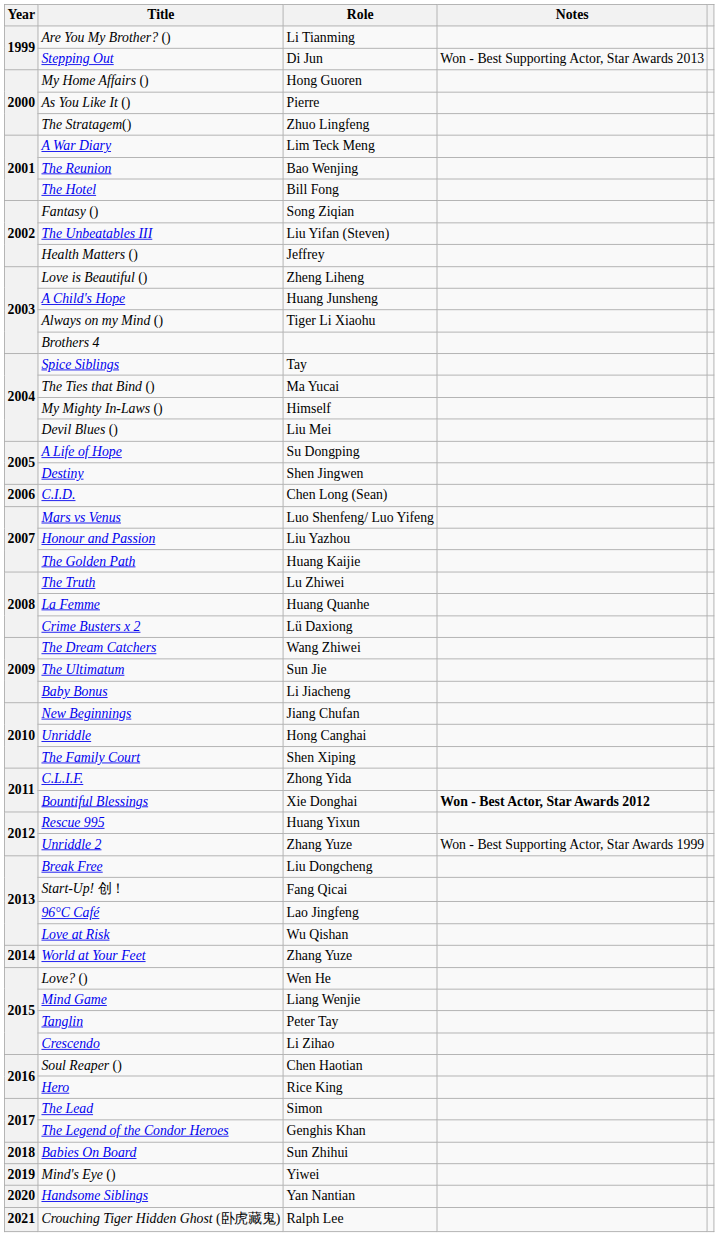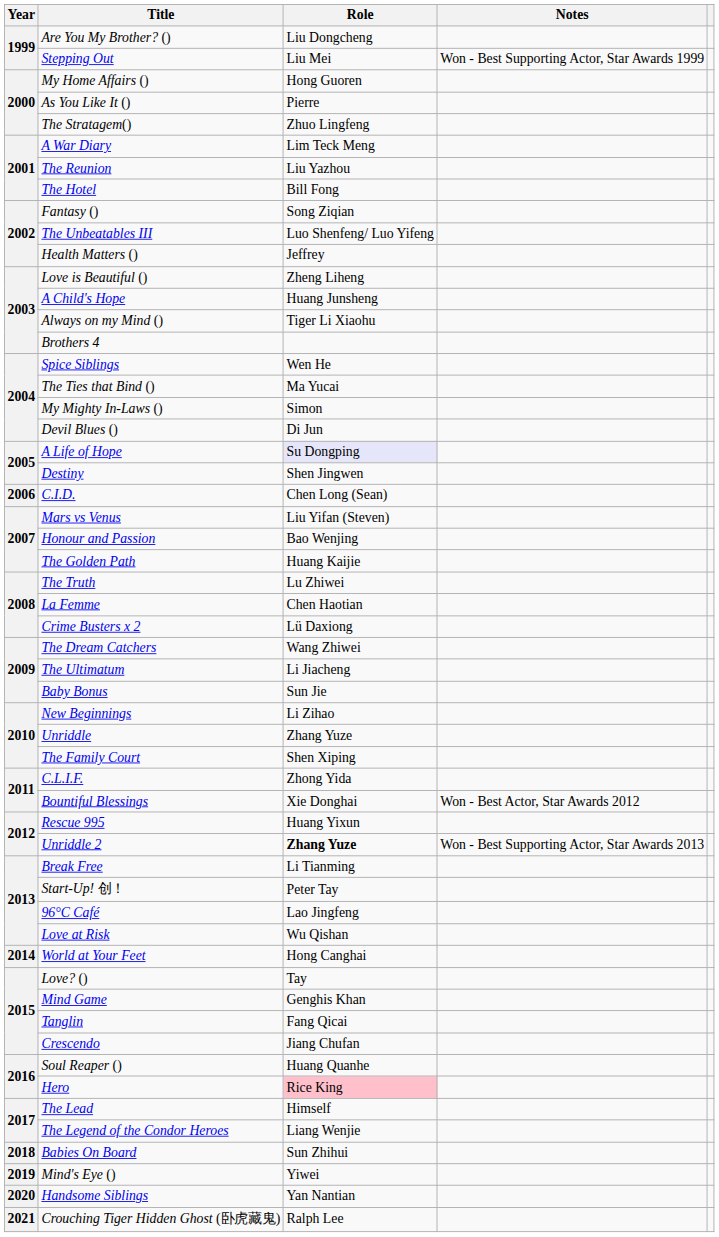(321, 37) Li Tianming -> (330, 37) Liu Dongcheng
(305, 59) Di Jun -> (309, 59) Liu Mei
(572, 59) Won - Best Supporting Actor, Star Awards 2013 -> (572, 59) Won - Best Supporting Actor, Star Awards 1999
(322, 168) Bao Wenjing -> (318, 168) Liu Yazhou
(338, 233) Liu Yifan (Steven) -> (360, 233) Luo Shenfeng/ Luo Yifeng
(297, 364) Tay -> (309, 364) Wen He
(309, 408) Himself -> (305, 408) Simon
(309, 430) Liu Mei -> (305, 430) Di Jun
(323, 451) no background -> (323, 451) lavender background
(360, 517) Luo Shenfeng/ Luo Yifeng -> (338, 517) Liu Yifan (Steven)
(318, 539) Liu Yazhou -> (322, 539) Bao Wenjing
(328, 604) Huang Quanhe -> (325, 604) Chen Haotian
(307, 670) Sun Jie -> (318, 670) Li Jiacheng
(318, 691) Li Jiacheng -> (307, 691) Sun Jie
(323, 713) Jiang Chufan -> (310, 713) Li Zihao
(326, 735) Hong Canghai -> (319, 735) Zhang Yuze
(545, 801) bold -> (540, 801) normal
(319, 844) normal -> (321, 844) bold
(572, 844) Won - Best Supporting Actor, Star Awards 1999 -> (572, 844) Won - Best Supporting Actor, Star Awards 2013
(330, 866) Liu Dongcheng -> (321, 866) Li Tianming
(317, 889) Fang Qicai -> (313, 889) Peter Tay
(319, 956) Zhang Yuze -> (326, 956) Hong Canghai
(309, 978) Wen He -> (297, 978) Tay
(324, 1000) Liang Wenjie -> (326, 1000) Genghis Khan
(313, 1021) Peter Tay -> (317, 1021) Fang Qicai
(310, 1043) Li Zihao -> (323, 1043) Jiang Chufan
(325, 1065) Chen Haotian -> (328, 1065) Huang Quanhe
(315, 1087) no background -> (315, 1087) pink background
(305, 1109) Simon -> (309, 1109) Himself
(326, 1130) Genghis Khan -> (324, 1130) Liang Wenjie
